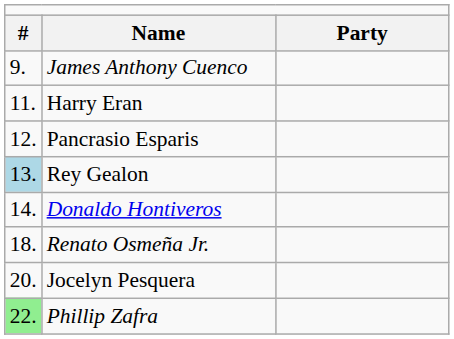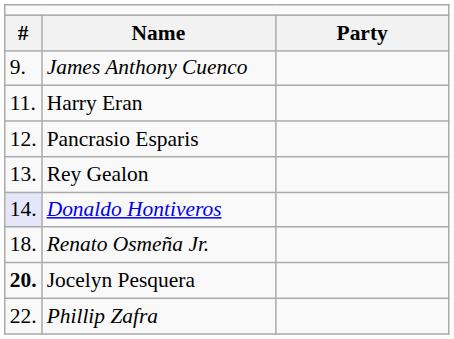(23, 174) lightblue background -> (23, 174) no background
(23, 209) no background -> (23, 209) lavender background
(23, 280) normal -> (23, 280) bold
(23, 315) lightgreen background -> (23, 315) no background
